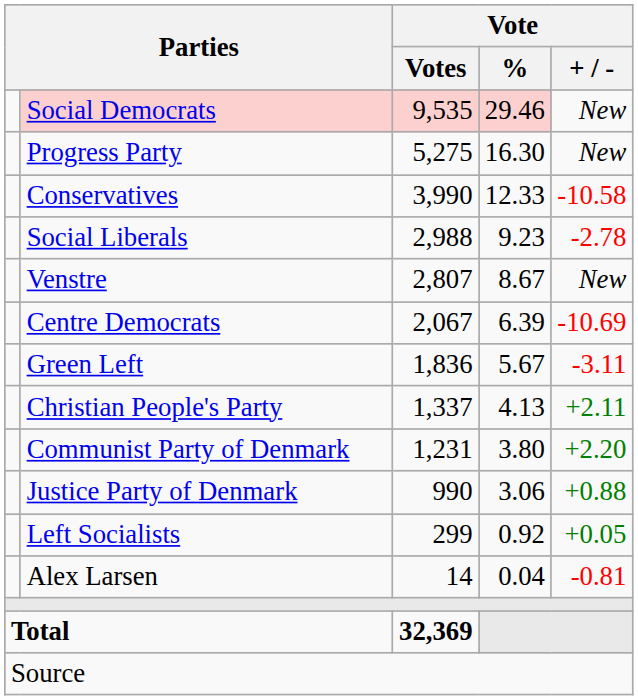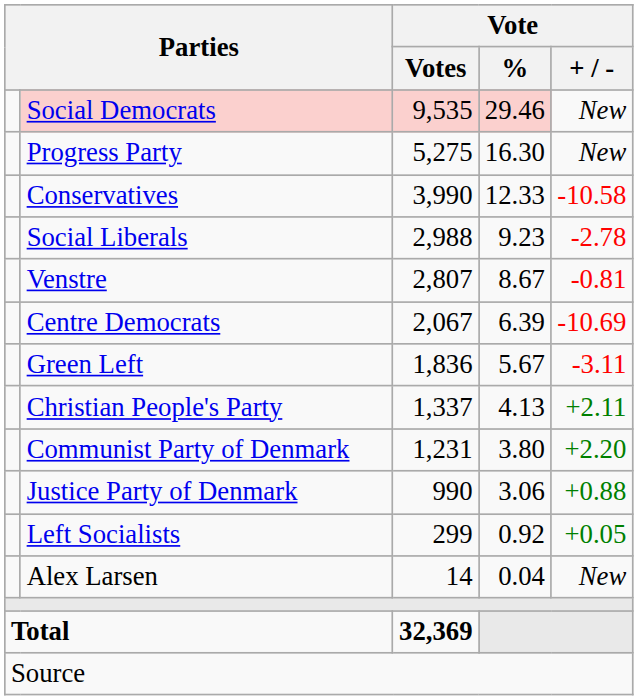(603, 279) New -> (598, 279) -0.81
(598, 576) -0.81 -> (603, 576) New
